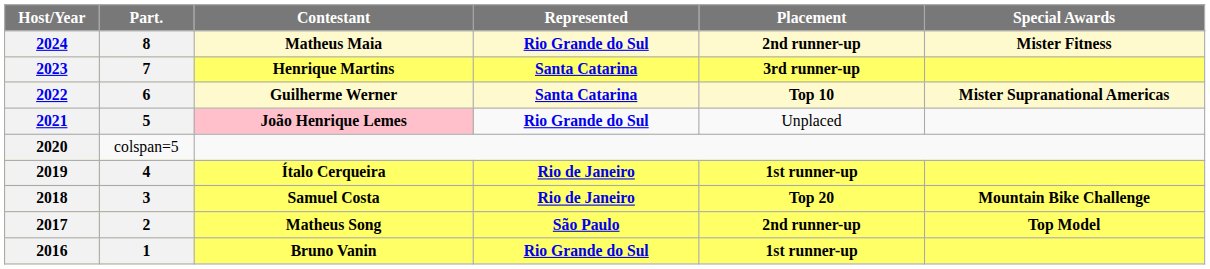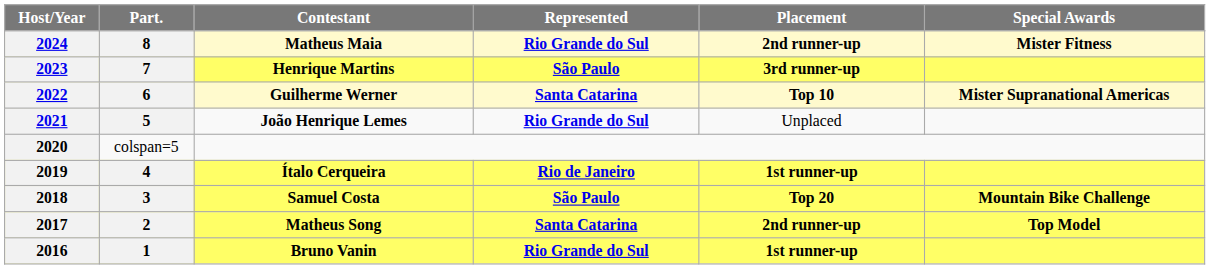(586, 69) Santa Catarina -> (586, 69) São Paulo
(334, 121) pink background -> (334, 121) no background
(586, 199) Rio de Janeiro -> (586, 199) São Paulo
(586, 224) São Paulo -> (586, 224) Santa Catarina
